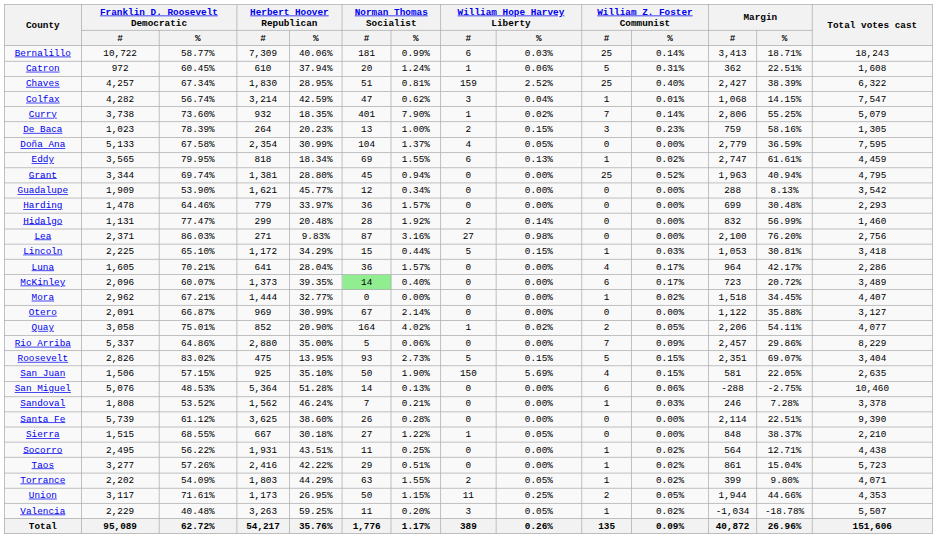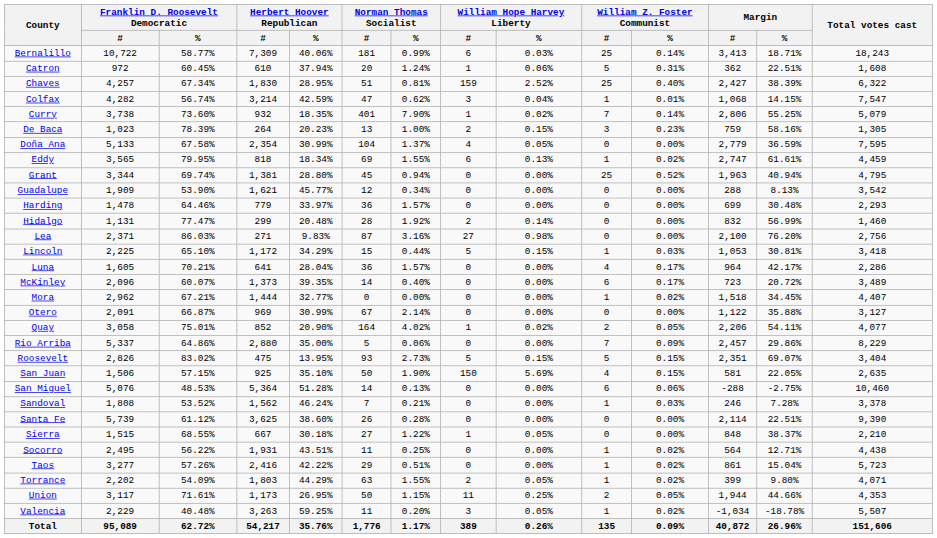(367, 282) lightgreen background -> (367, 282) no background
